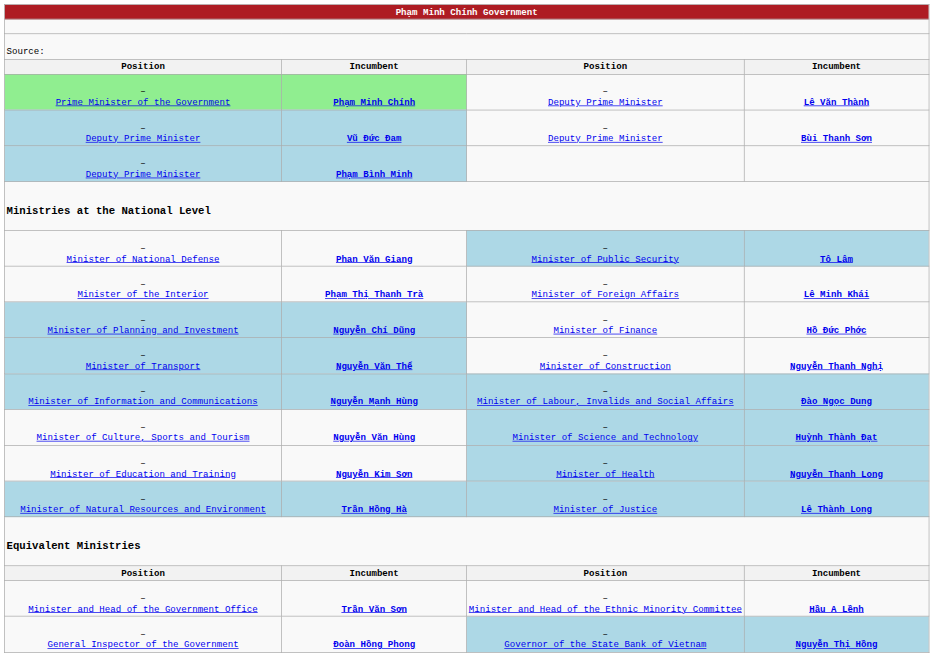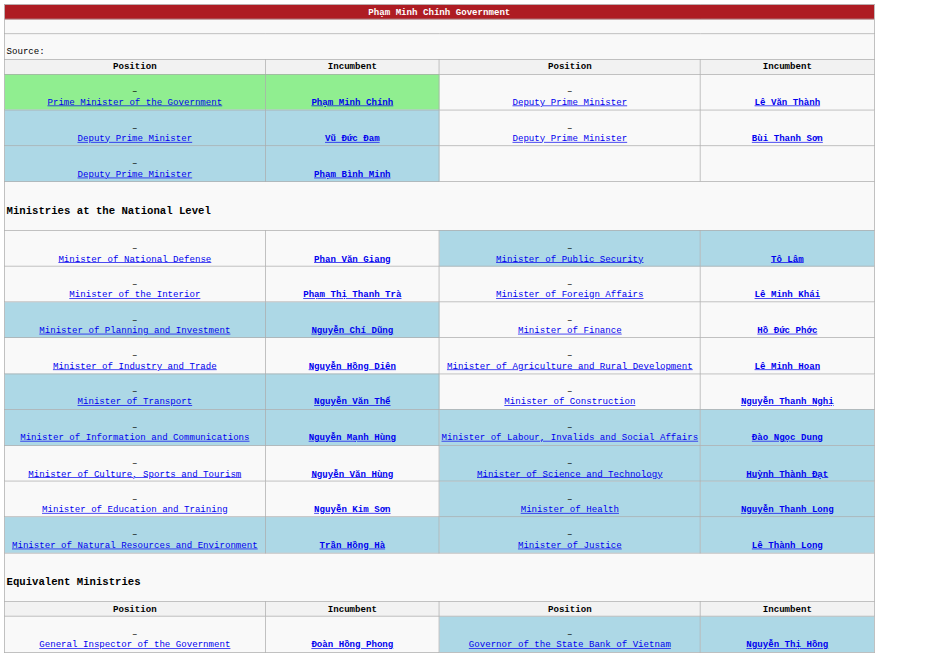+ row: (352, 366)
- row: (374, 609)
